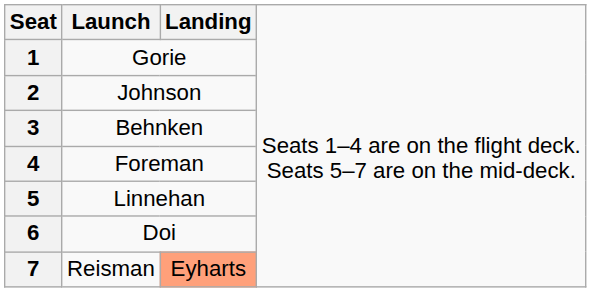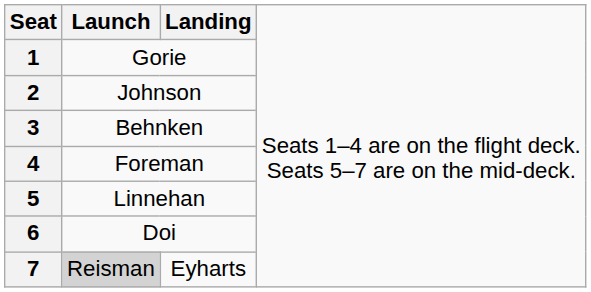(111, 269) no background -> (111, 269) lightgrey background
(208, 269) lightsalmon background -> (208, 269) no background
